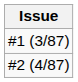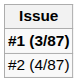(39, 41) normal -> (39, 41) bold
